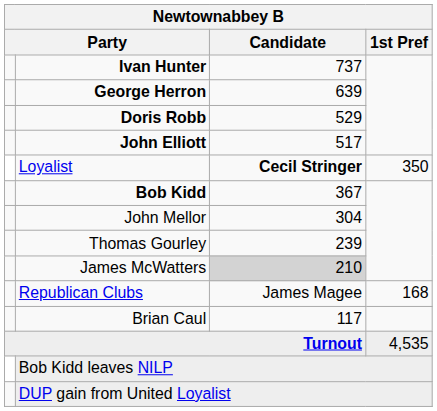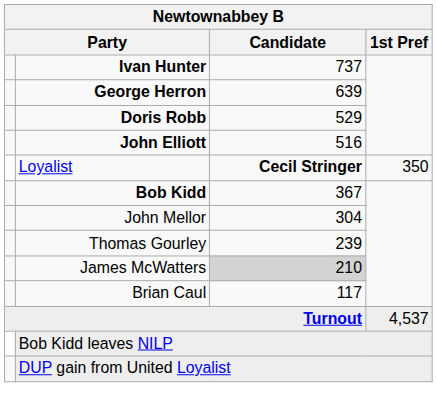(349, 142) 517 -> (349, 142) 516
- row: (81, 293)
(409, 343) 4,535 -> (409, 318) 4,537
